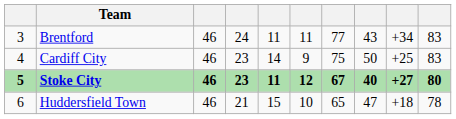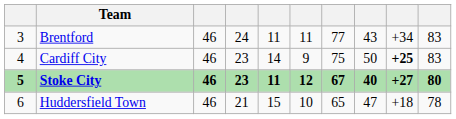(402, 59) normal -> (402, 59) bold
